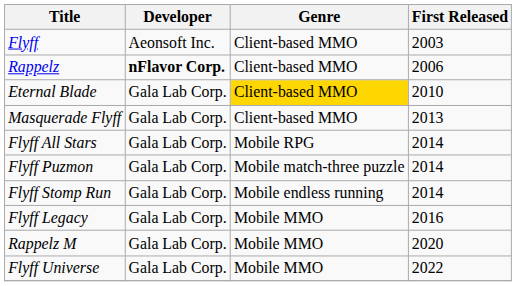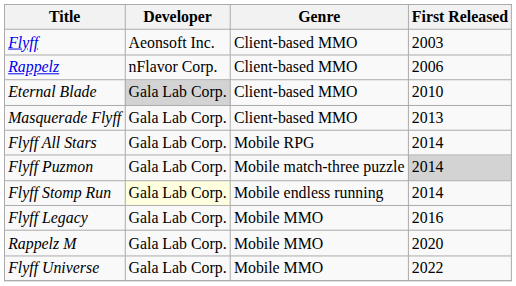(177, 67) bold -> (173, 67) normal
(178, 92) no background -> (178, 92) lightgrey background
(296, 92) gold background -> (296, 92) no background
(428, 167) no background -> (428, 167) lightgrey background
(178, 192) no background -> (178, 192) lightyellow background
